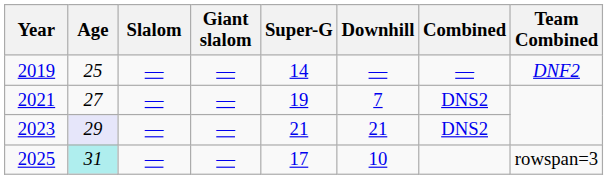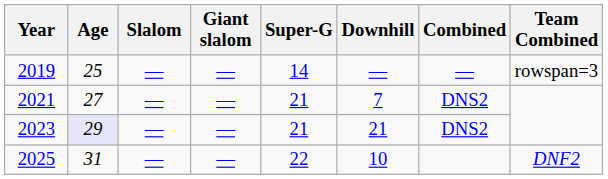(556, 70) DNF2 -> (557, 70) rowspan=3
(299, 99) 19 -> (299, 99) 21
(93, 159) paleturquoise background -> (93, 159) no background
(299, 159) 17 -> (299, 159) 22
(557, 159) rowspan=3 -> (556, 159) DNF2
